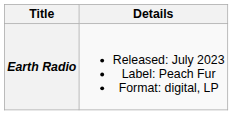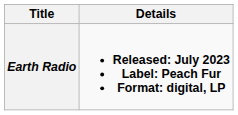(153, 74) normal -> (156, 74) bold
